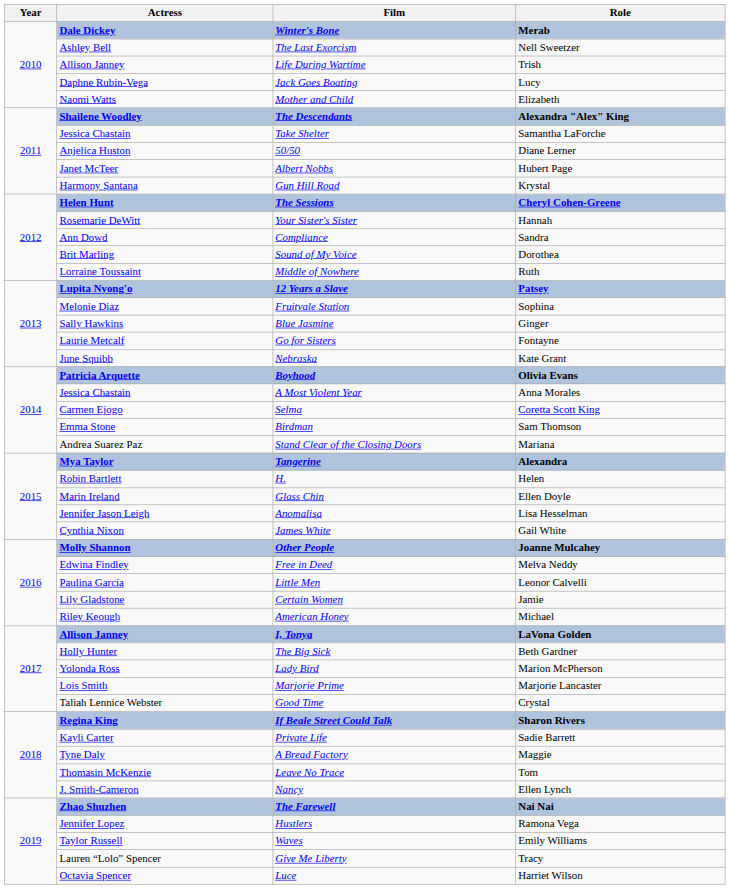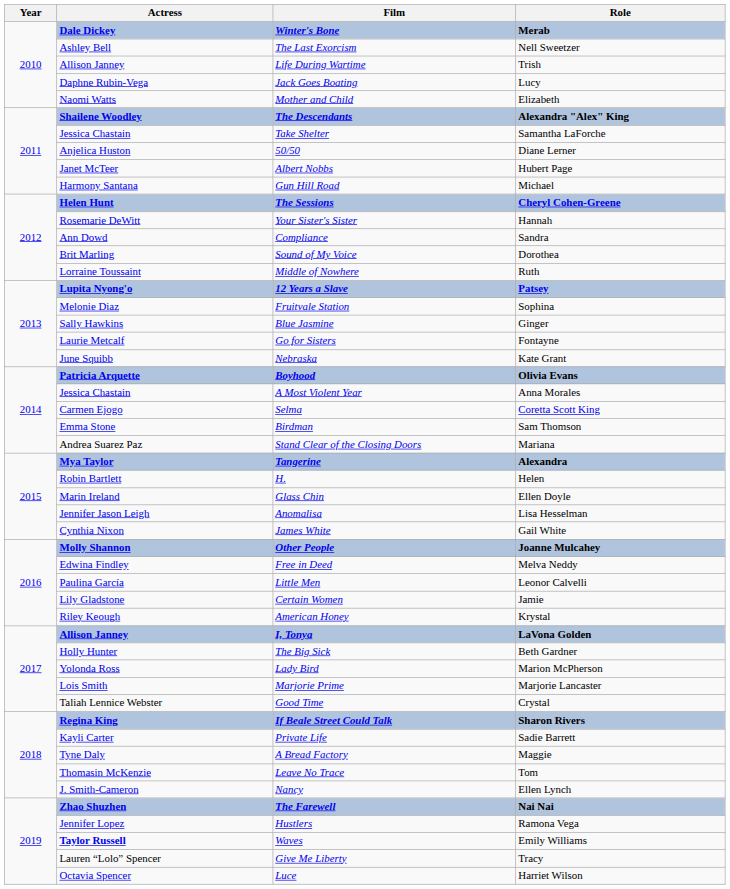(534, 185) Krystal -> (536, 185) Michael
(536, 617) Michael -> (534, 617) Krystal
(91, 841) normal -> (93, 841) bold
